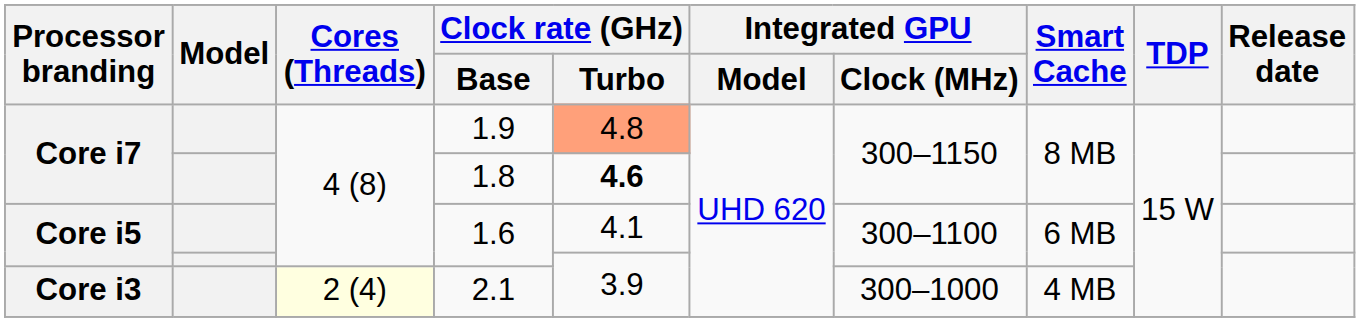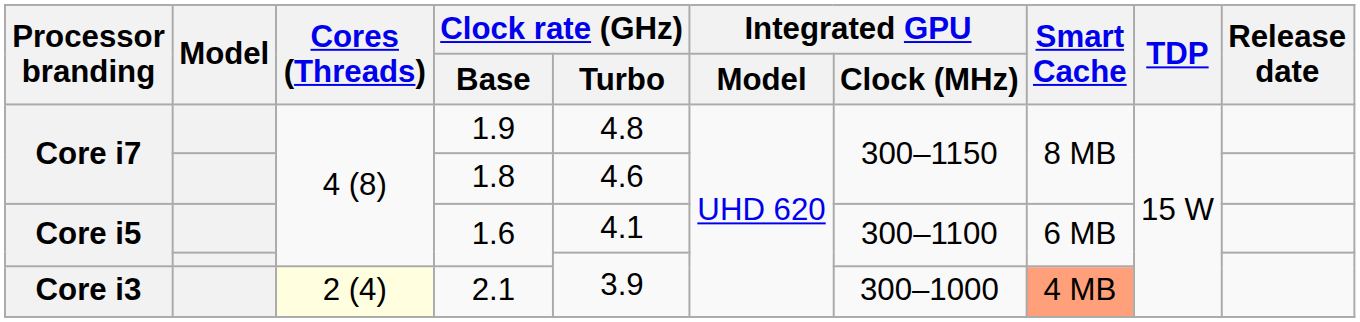(622, 128) lightsalmon background -> (622, 128) no background
(622, 177) bold -> (622, 177) normal
(1080, 291) no background -> (1080, 291) lightsalmon background
